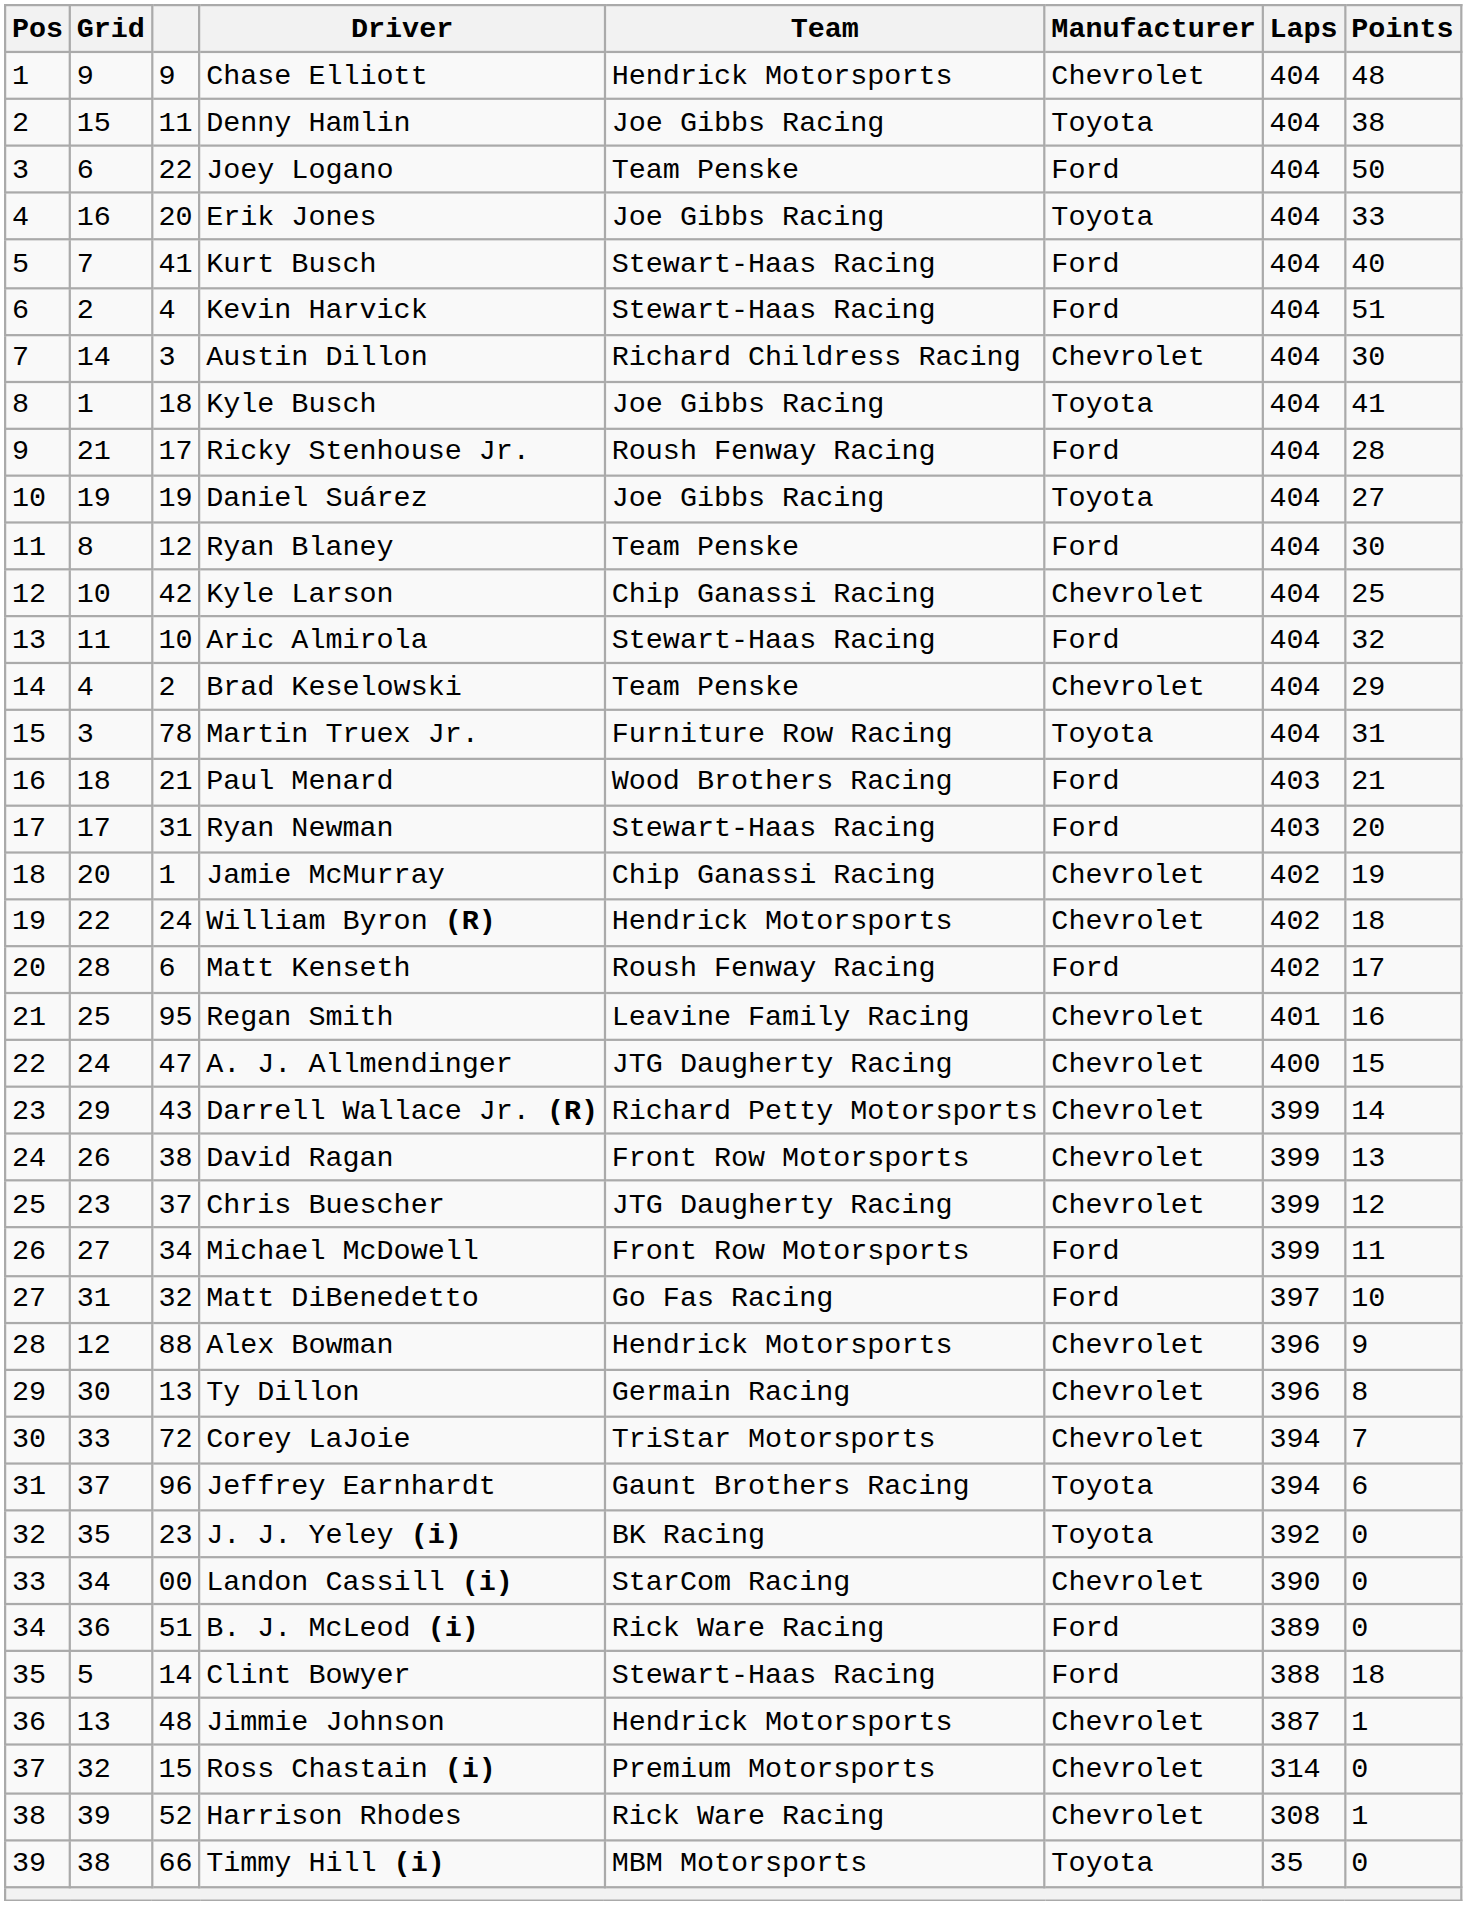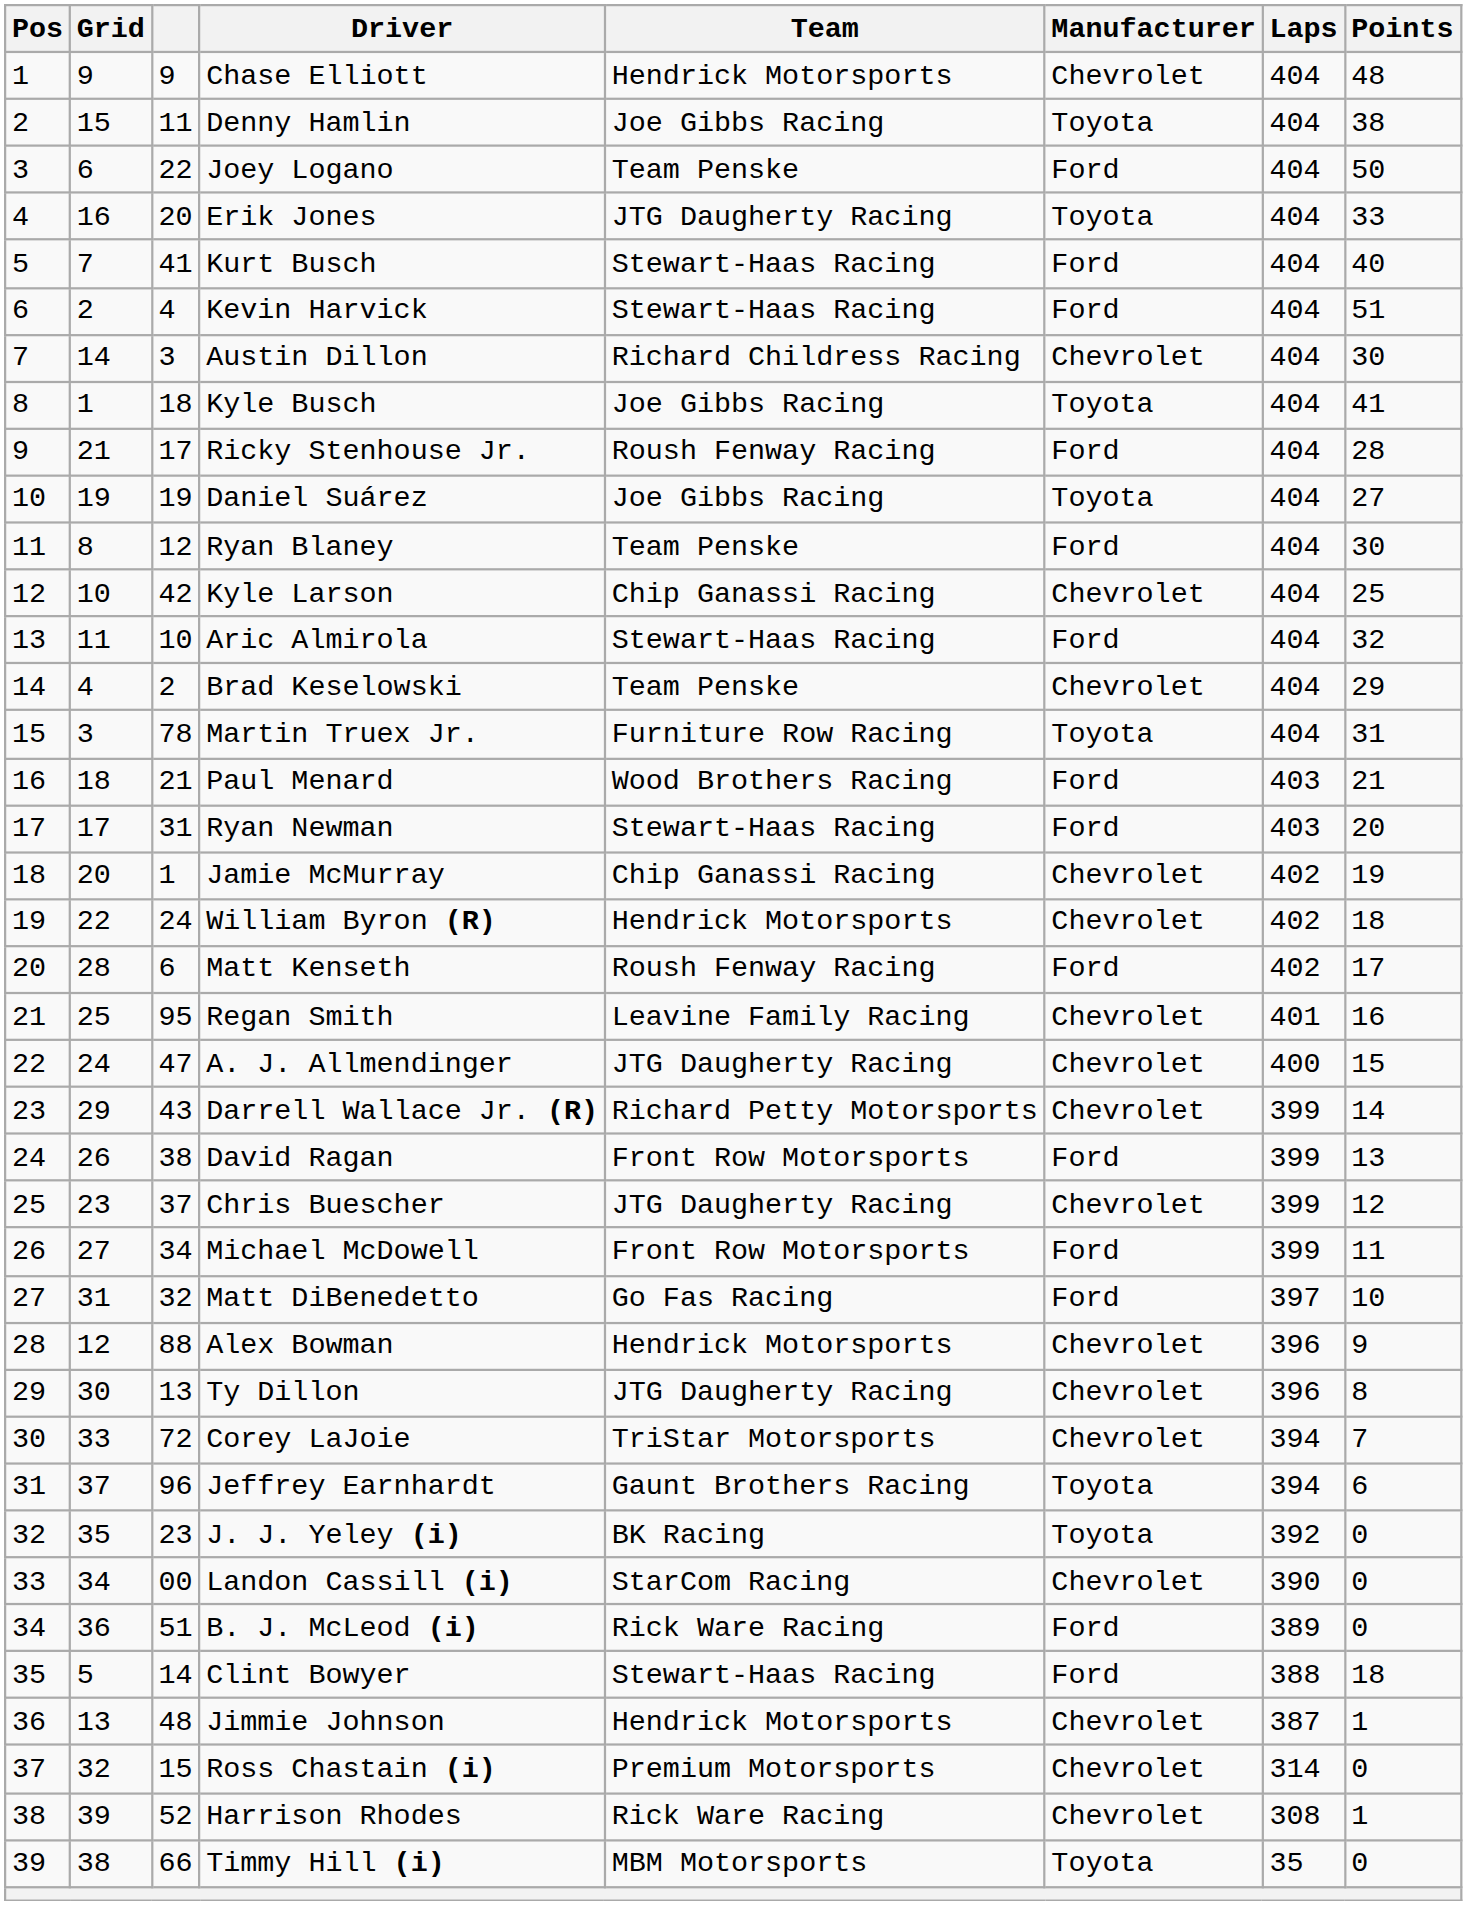(748, 217) Joe Gibbs Racing -> (782, 217) JTG Daugherty Racing
(1128, 1157) Chevrolet -> (1085, 1157) Ford
(731, 1393) Germain Racing -> (782, 1393) JTG Daugherty Racing
